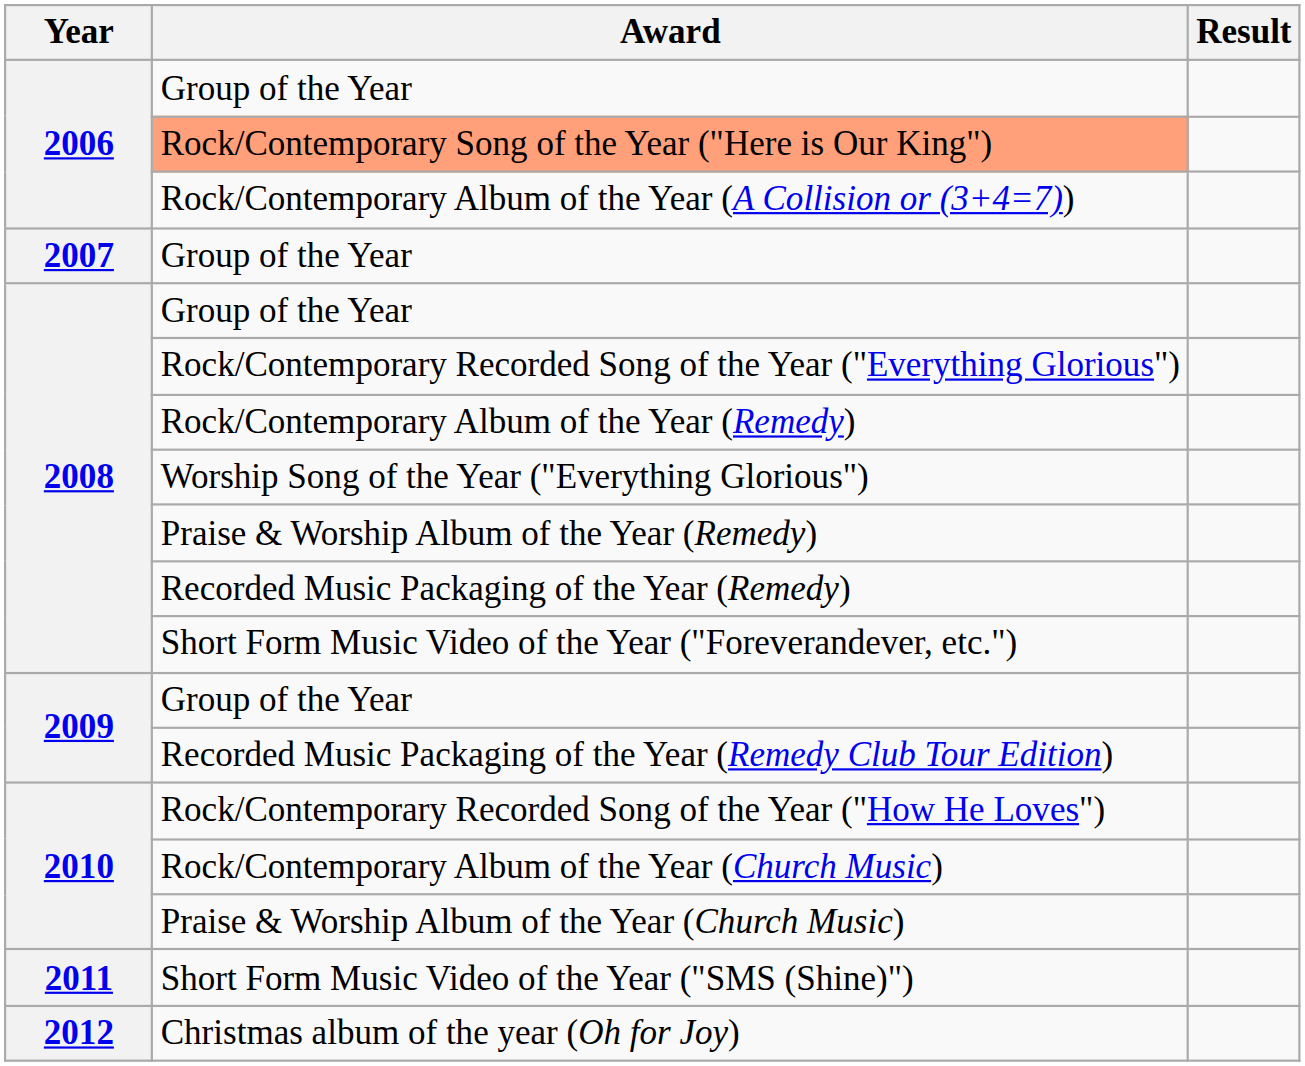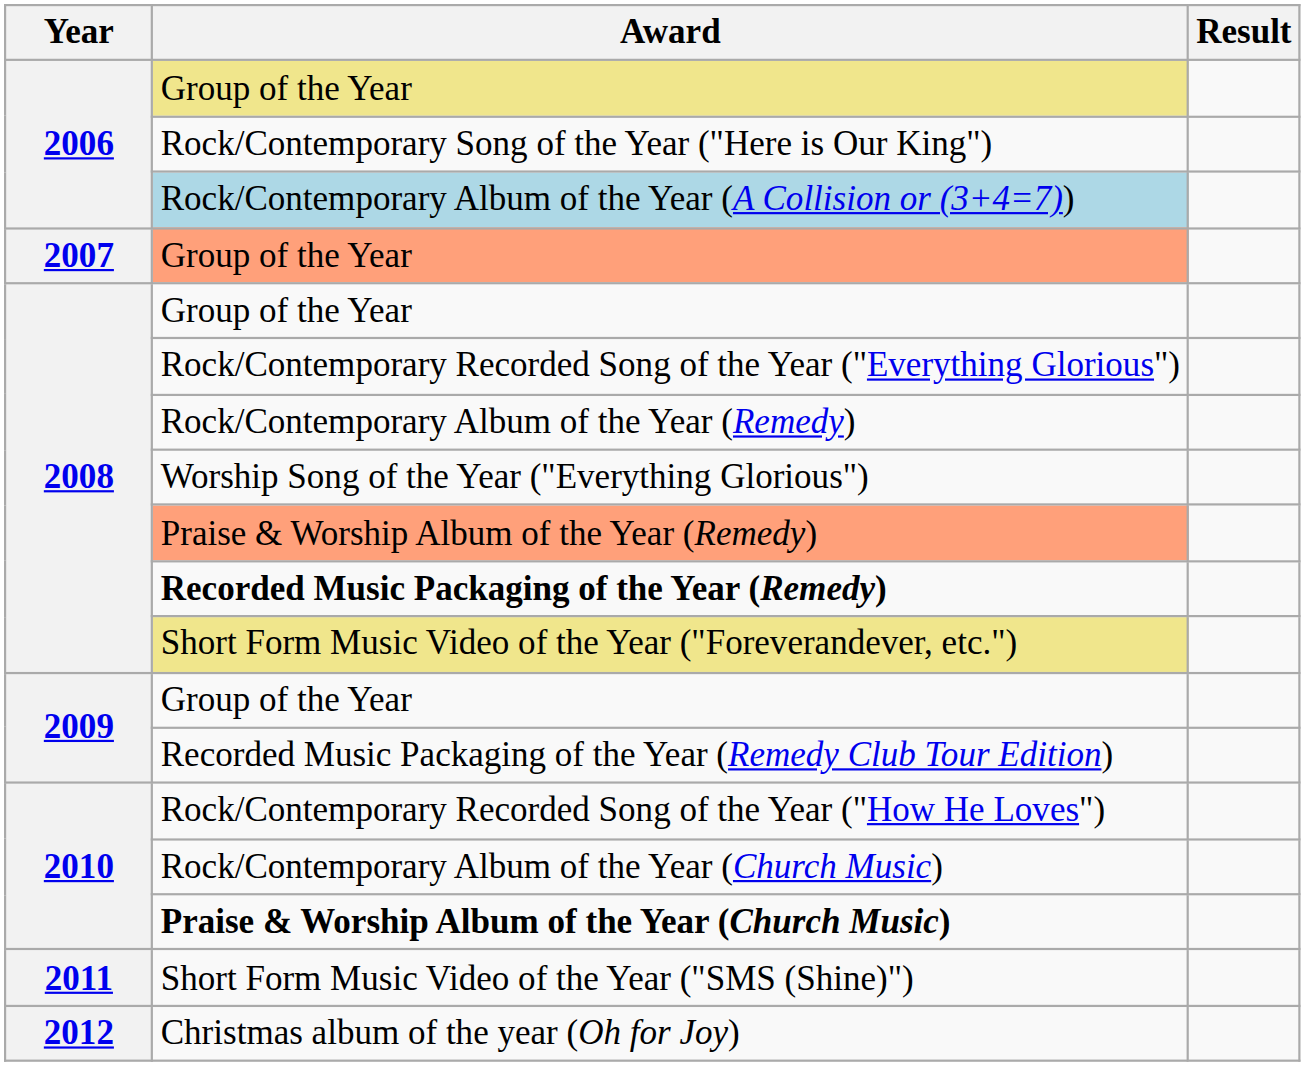(286, 87) no background -> (286, 87) khaki background
(576, 143) lightsalmon background -> (576, 143) no background
(618, 198) no background -> (618, 198) lightblue background
(286, 254) no background -> (286, 254) lightsalmon background
(489, 532) no background -> (489, 532) lightsalmon background
(506, 587) normal -> (524, 587) bold
(589, 643) no background -> (589, 643) khaki background
(533, 921) normal -> (556, 921) bold
